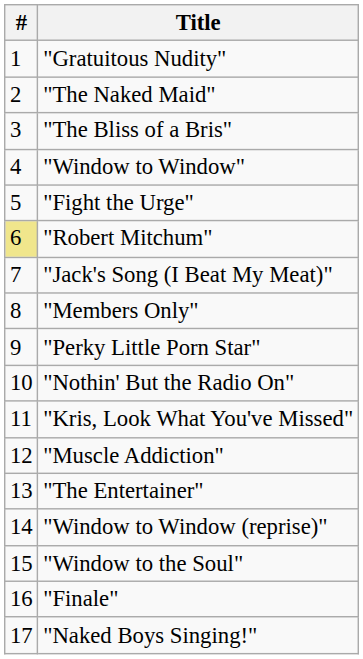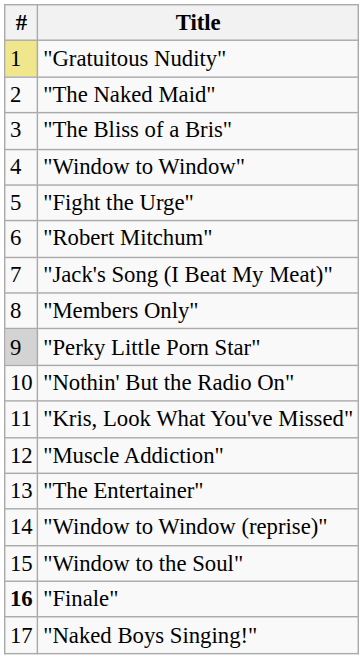(16, 58) no background -> (16, 58) khaki background
(16, 238) khaki background -> (16, 238) no background
(16, 346) no background -> (16, 346) lightgrey background
(21, 599) normal -> (21, 599) bold
